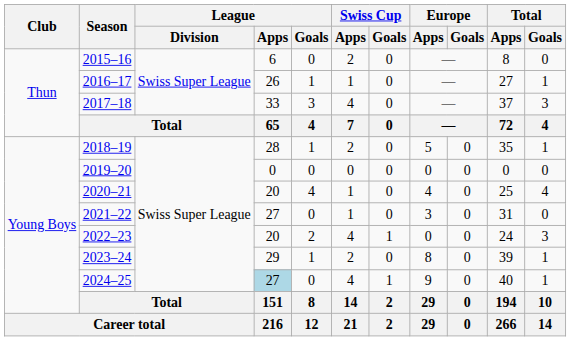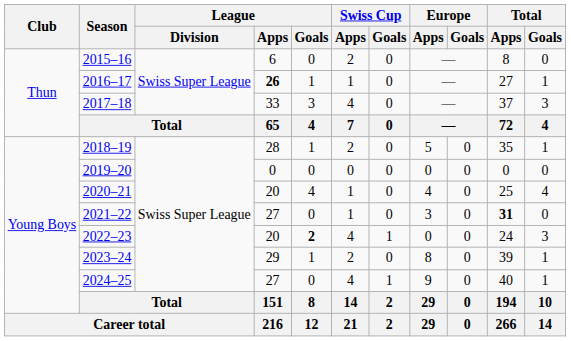(273, 81) normal -> (273, 81) bold
(506, 214) normal -> (506, 214) bold
(312, 236) normal -> (312, 236) bold
(273, 280) lightblue background -> (273, 280) no background
